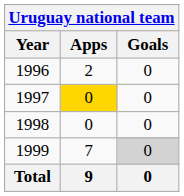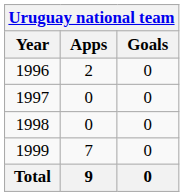(89, 97) gold background -> (89, 97) no background
(148, 151) lightgrey background -> (148, 151) no background
